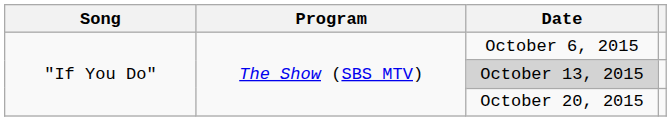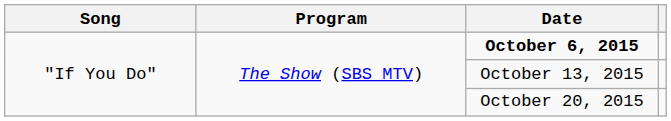(562, 46) normal -> (562, 46) bold
(562, 74) lightgrey background -> (562, 74) no background
